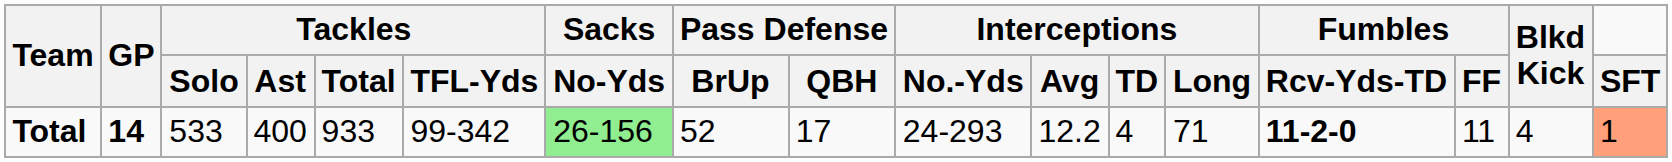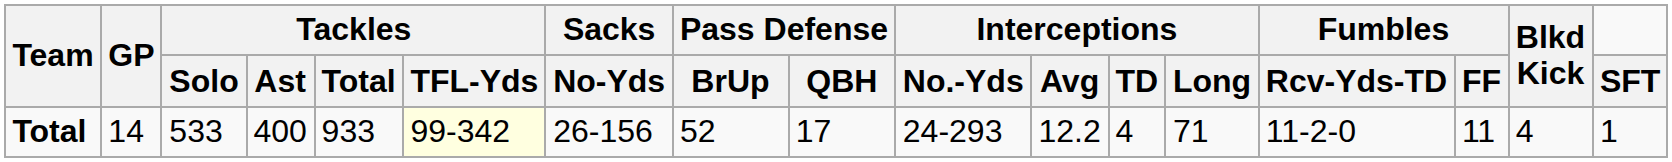(126, 131) bold -> (126, 131) normal
(460, 131) no background -> (460, 131) lightyellow background
(603, 131) lightgreen background -> (603, 131) no background
(1311, 131) bold -> (1311, 131) normal
(1609, 131) lightsalmon background -> (1609, 131) no background
